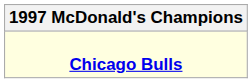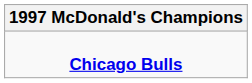(126, 63) lightyellow background -> (126, 63) no background
